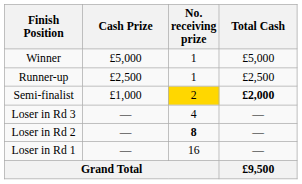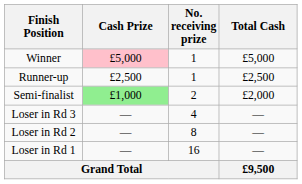(126, 58) no background -> (126, 58) pink background
(126, 95) no background -> (126, 95) lightgreen background
(194, 95) gold background -> (194, 95) no background
(258, 95) bold -> (258, 95) normal
(194, 132) bold -> (194, 132) normal
